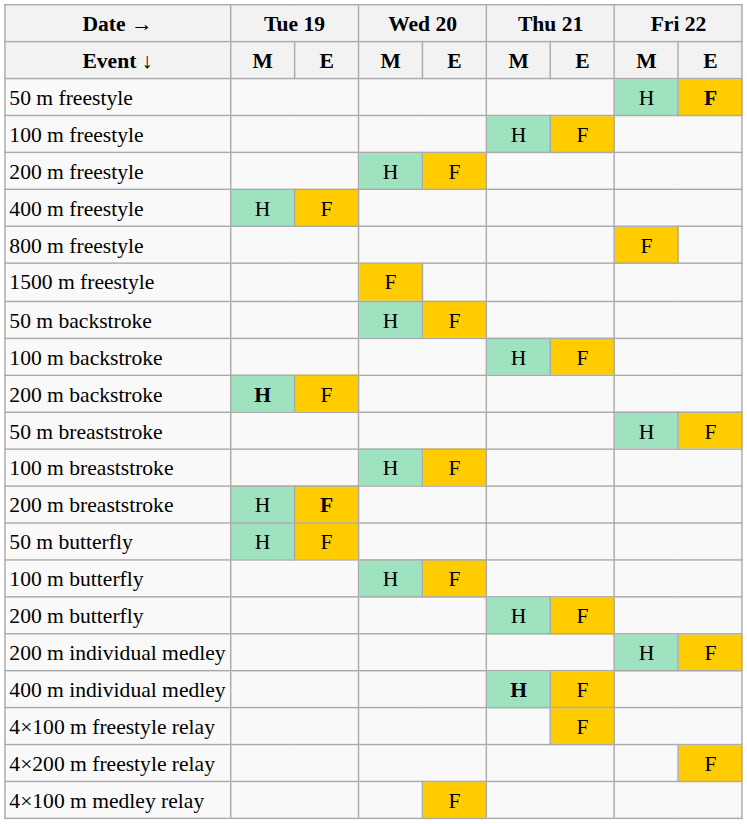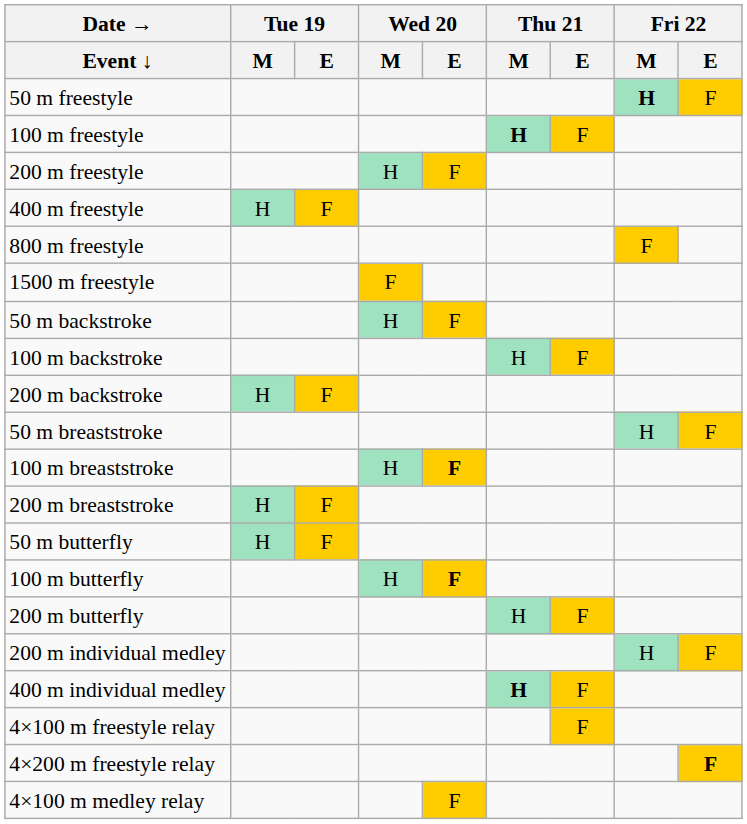(647, 97) normal -> (647, 97) bold
(711, 97) bold -> (711, 97) normal
(519, 134) normal -> (519, 134) bold
(263, 393) bold -> (263, 393) normal
(455, 467) normal -> (455, 467) bold
(327, 504) bold -> (327, 504) normal
(455, 578) normal -> (455, 578) bold
(711, 763) normal -> (711, 763) bold
